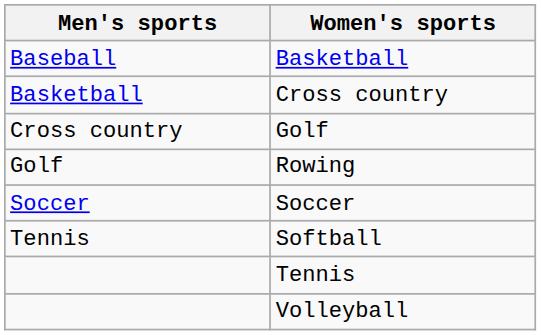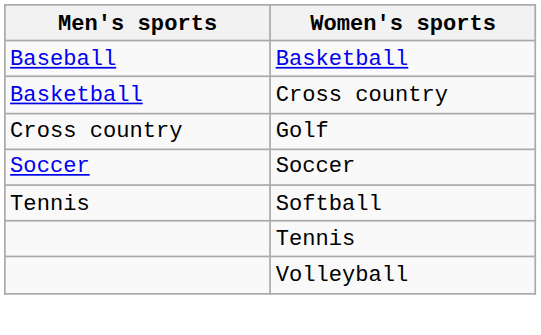- row: (315, 167)
